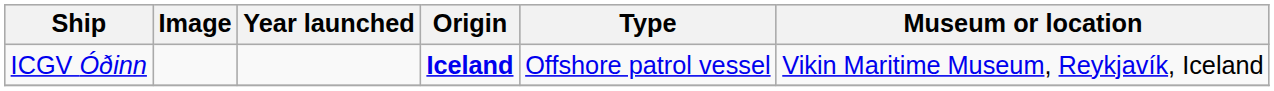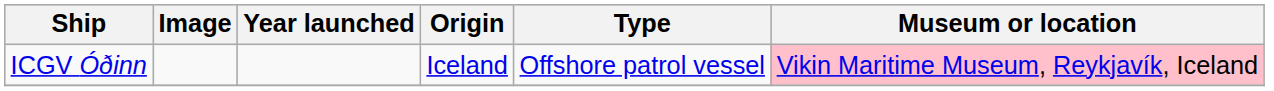(470, 64) bold -> (467, 64) normal
(1023, 64) no background -> (1017, 64) pink background
